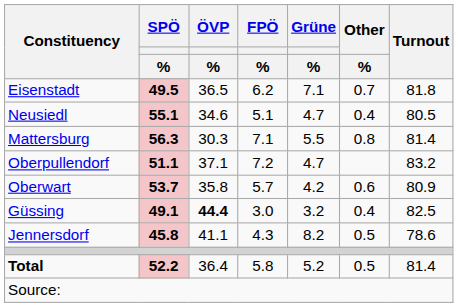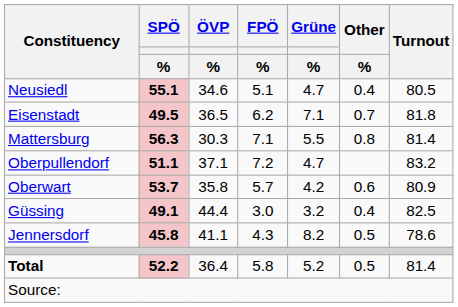rows swapped: (38, 115) <-> (44, 91)
(213, 211) bold -> (213, 211) normal
